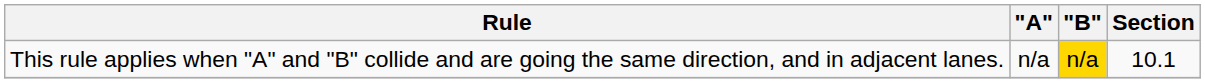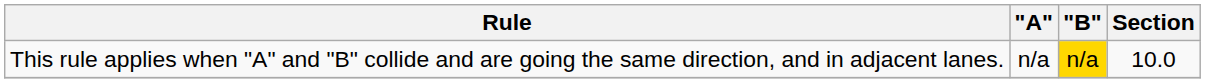(1153, 58) 10.1 -> (1153, 58) 10.0
